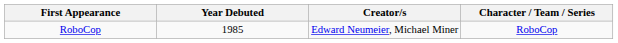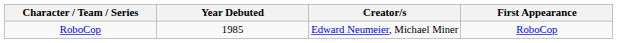columns swapped: (537, 13) <-> (80, 13)
